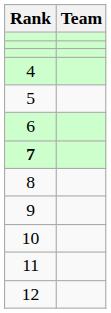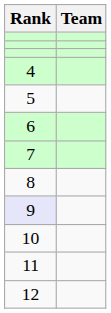(31, 154) bold -> (31, 154) normal
(31, 210) no background -> (31, 210) lavender background
